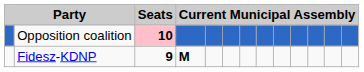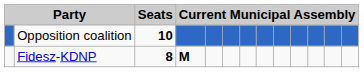(165, 35) pink background -> (165, 35) no background
(169, 56) 9 -> (169, 56) 8
